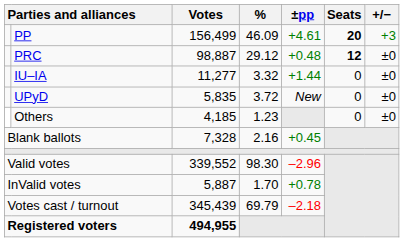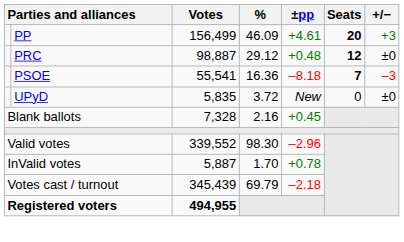+ row: (32, 76)
- row: (30, 76)
- row: (34, 117)
